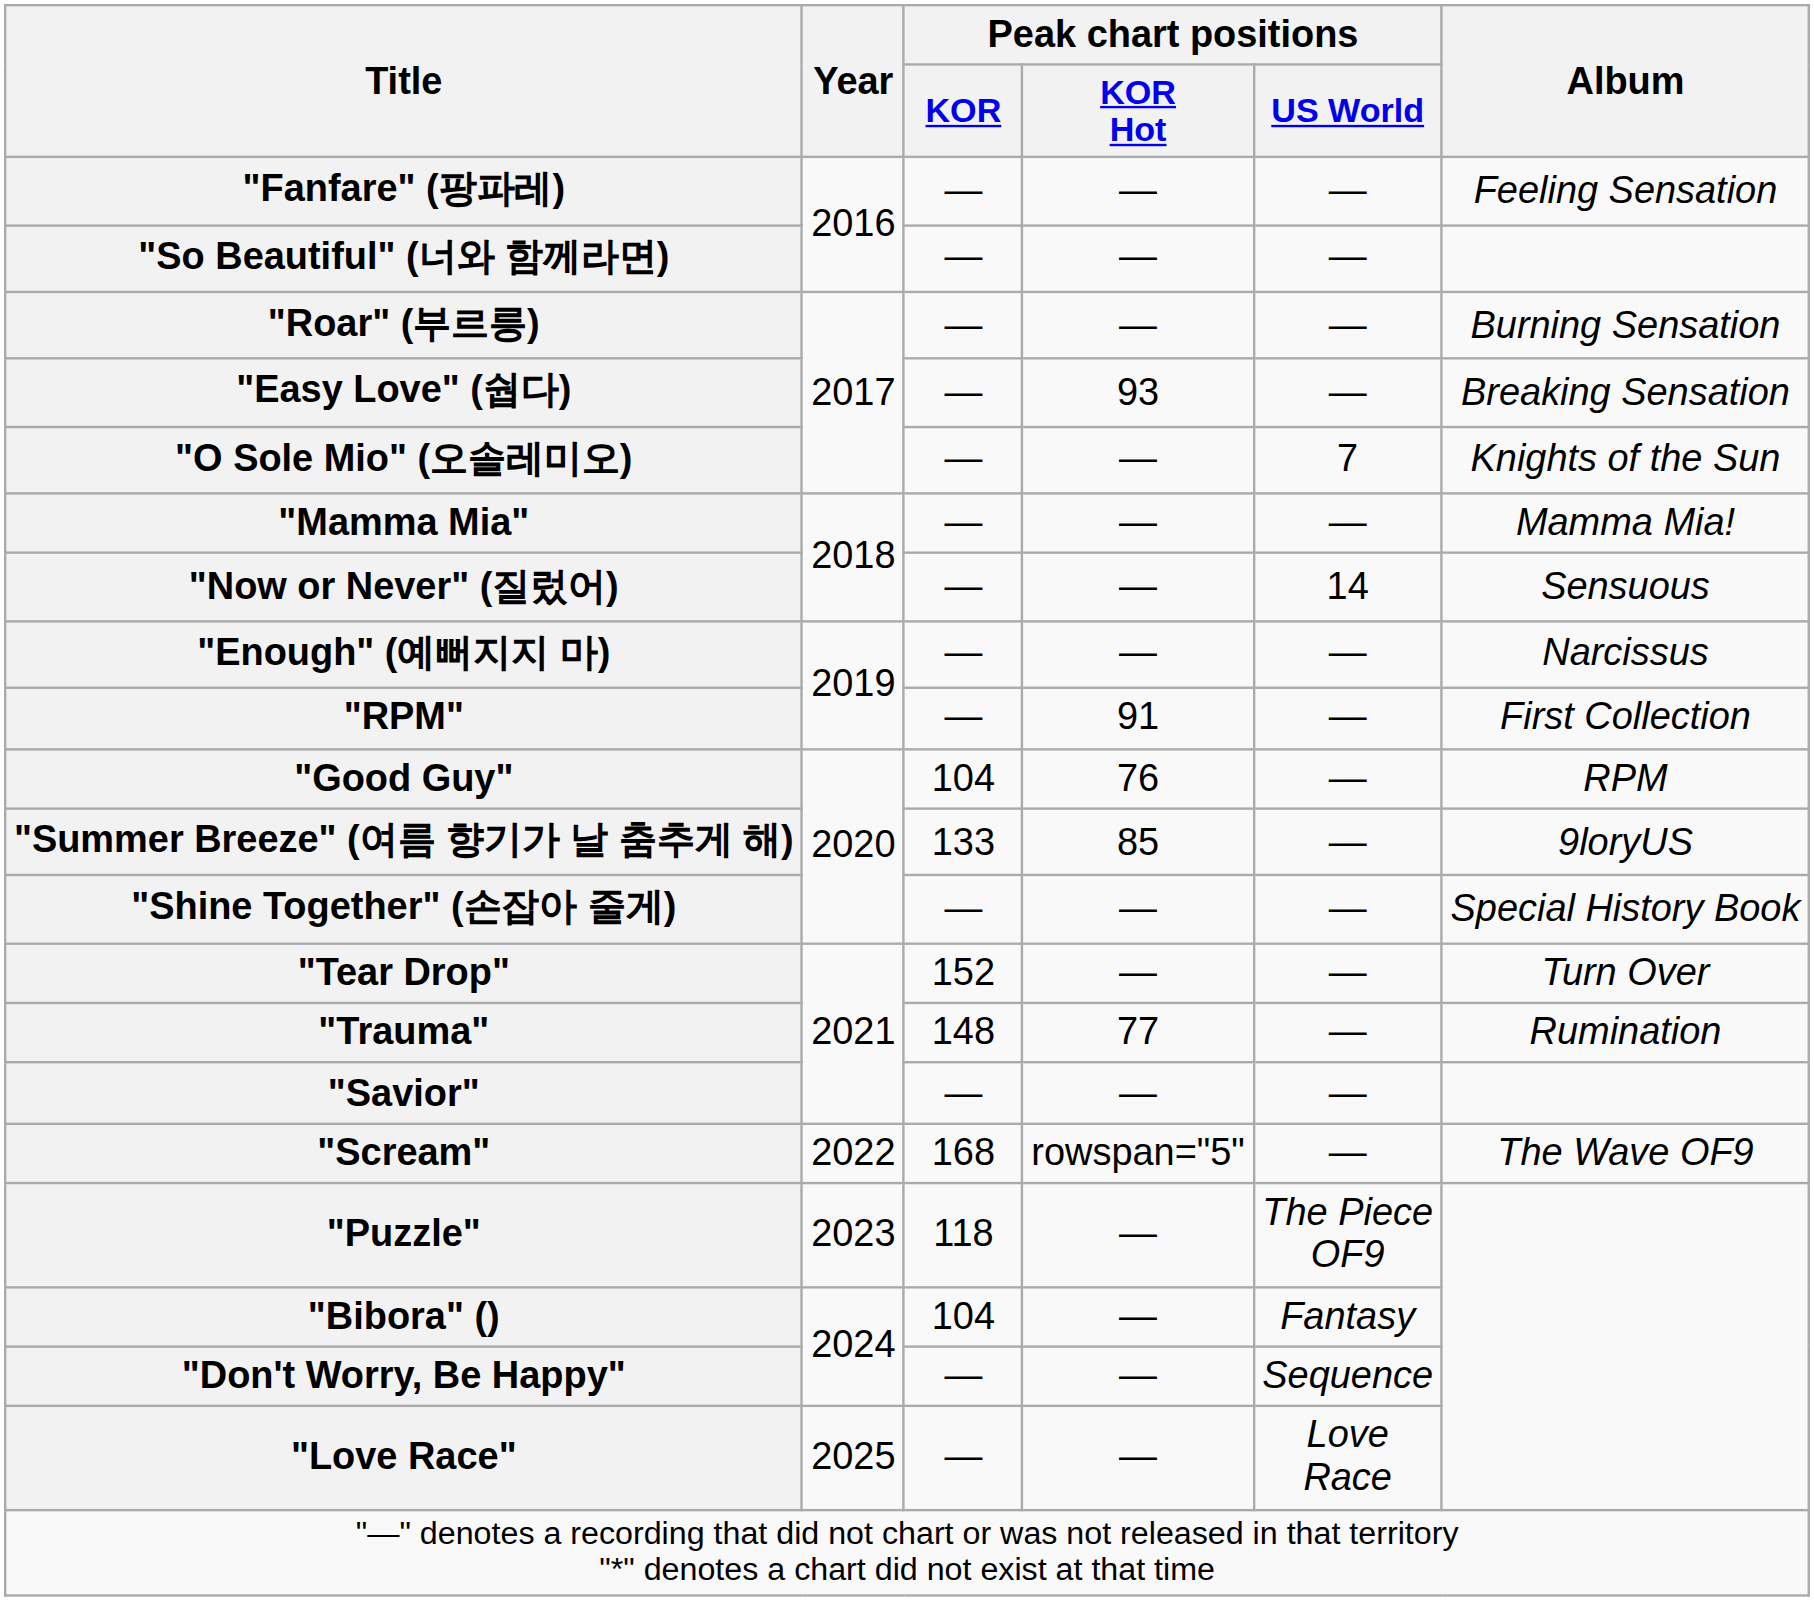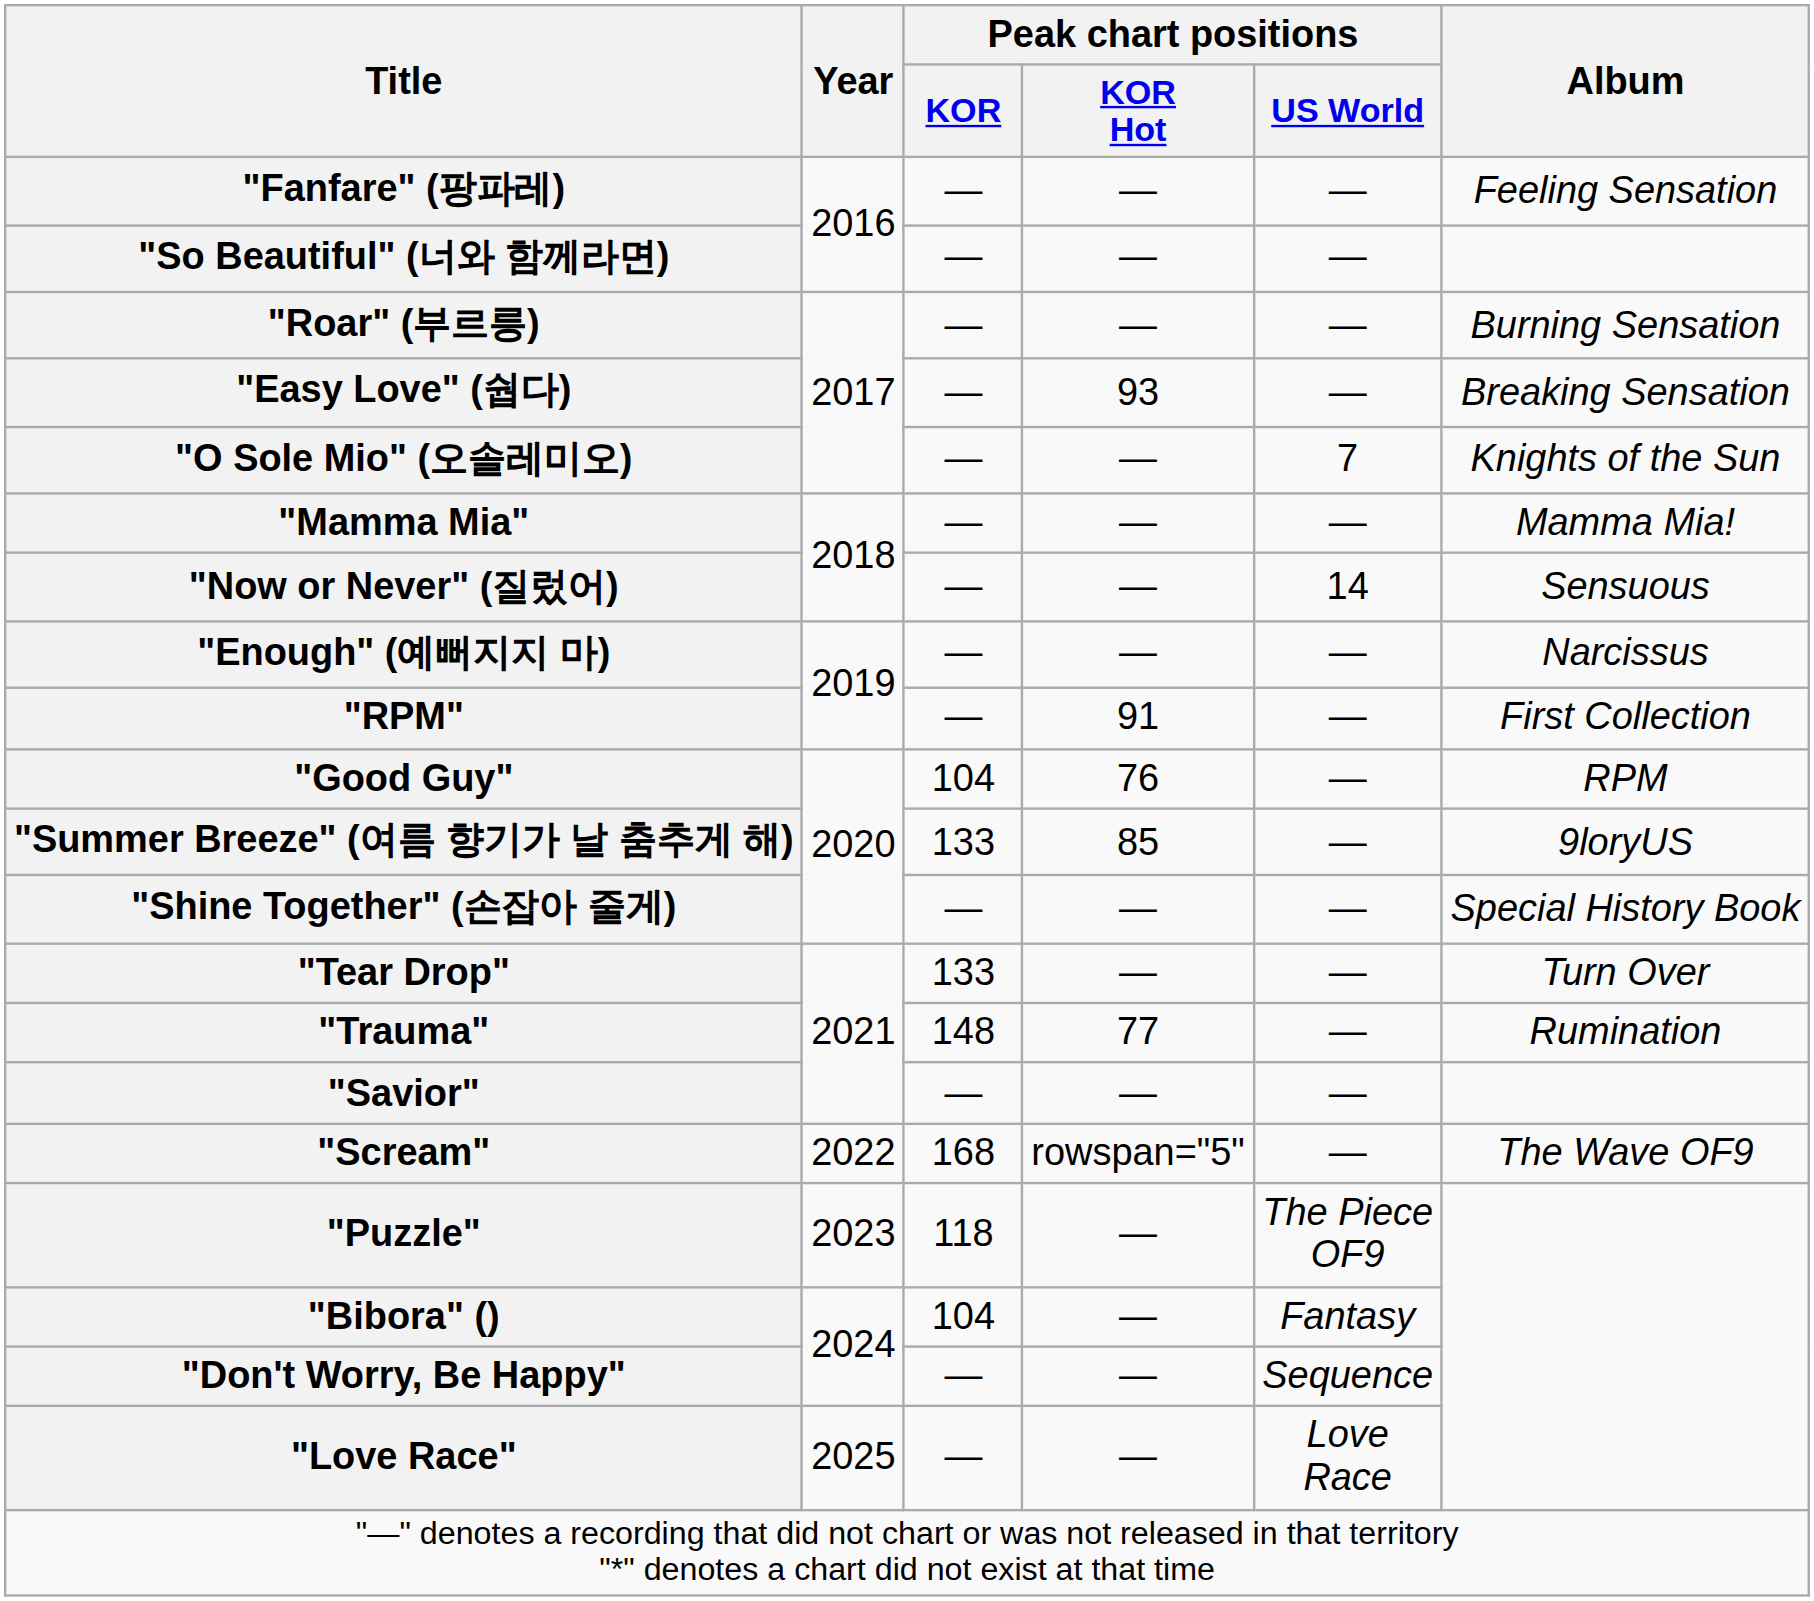(963, 972) 152 -> (963, 972) 133
